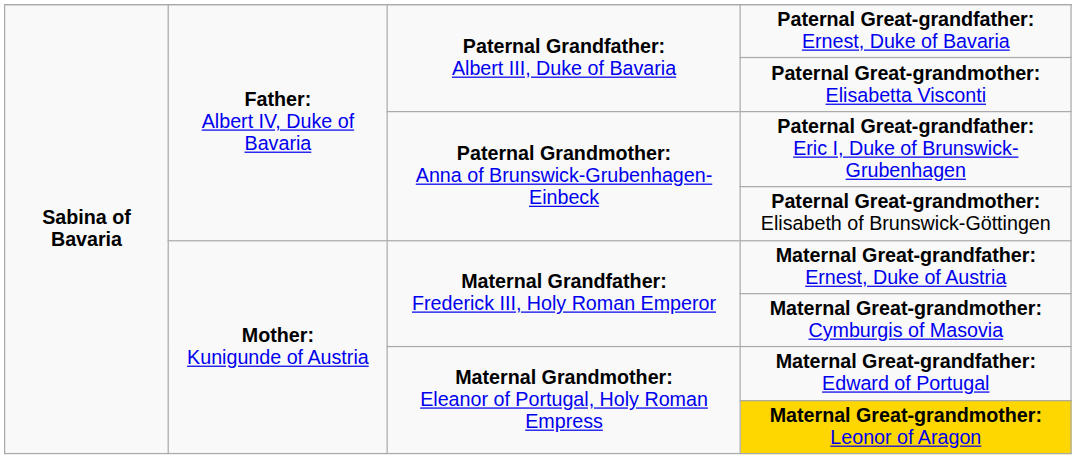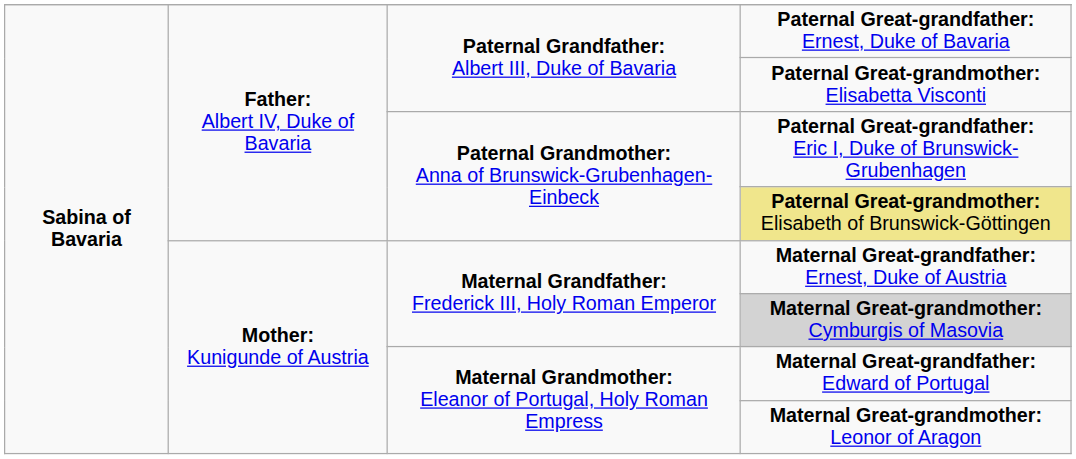(906, 213) no background -> (906, 213) khaki background
(906, 320) no background -> (906, 320) lightgrey background
(906, 426) gold background -> (906, 426) no background
